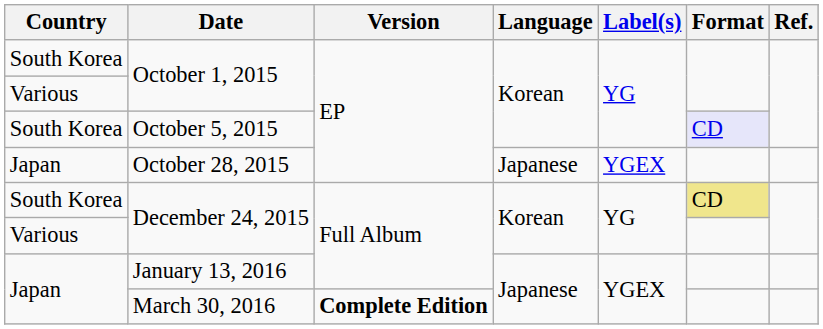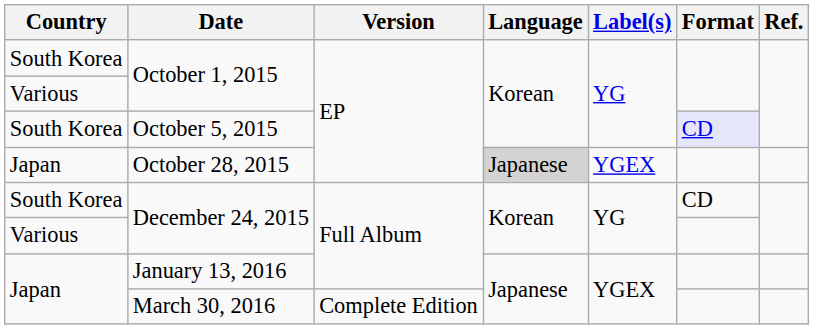(538, 164) no background -> (528, 164) lightgrey background
(707, 199) khaki background -> (697, 199) no background
(403, 306) bold -> (398, 306) normal
